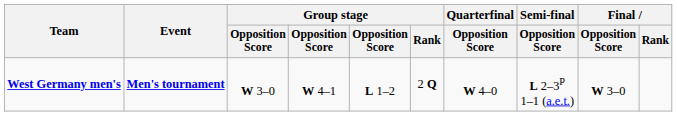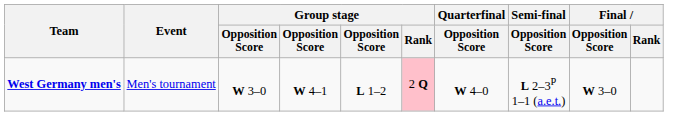(176, 84) bold -> (171, 84) normal
(427, 84) no background -> (418, 84) pink background
